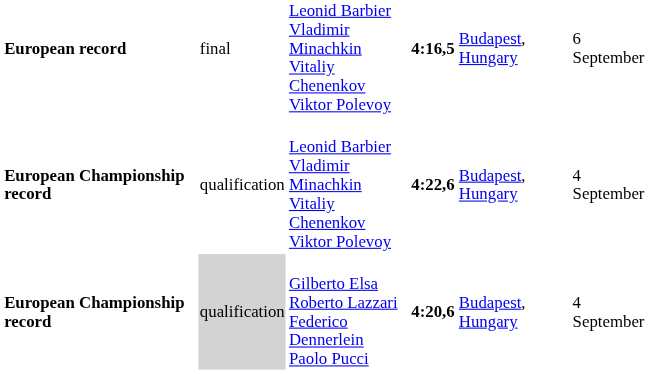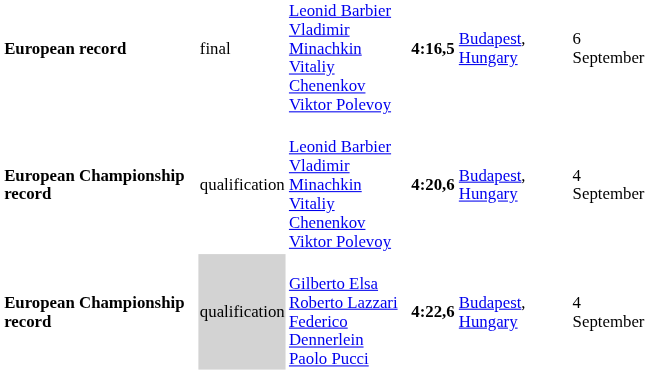(433, 184) 4:22,6 -> (433, 184) 4:20,6
(433, 311) 4:20,6 -> (433, 311) 4:22,6
